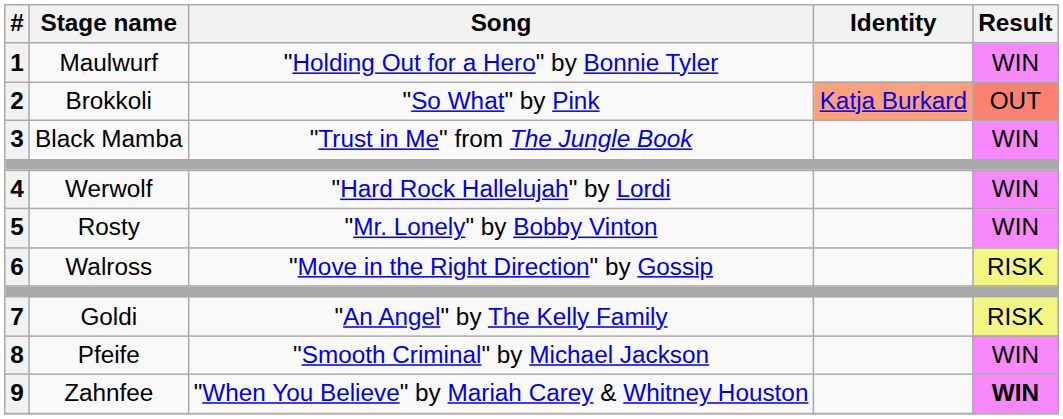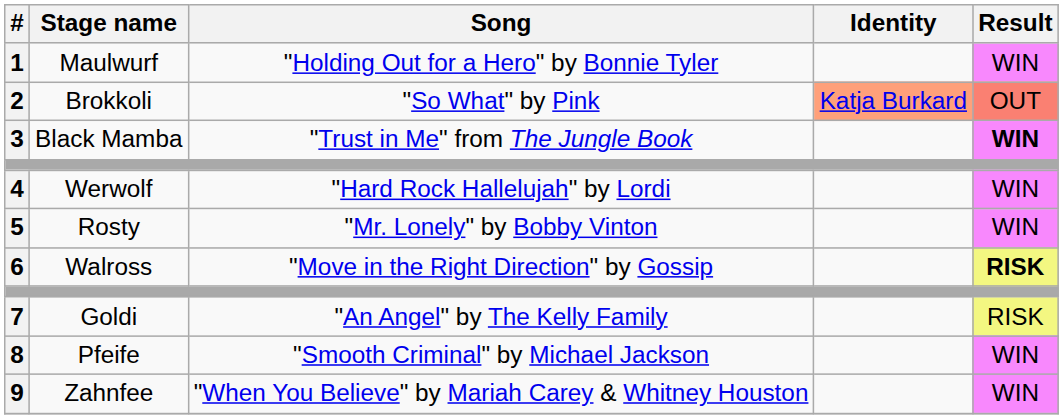(1015, 139) normal -> (1015, 139) bold
(1015, 266) normal -> (1015, 266) bold
(1015, 393) bold -> (1015, 393) normal
